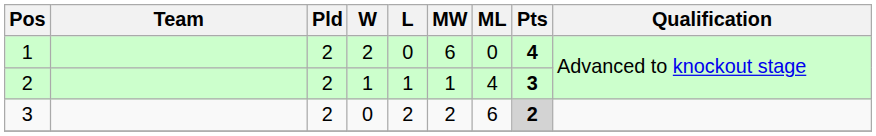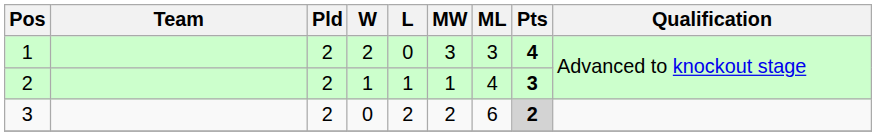(450, 51) 6 -> (450, 51) 3
(492, 51) 0 -> (492, 51) 3
